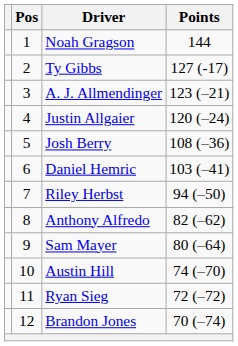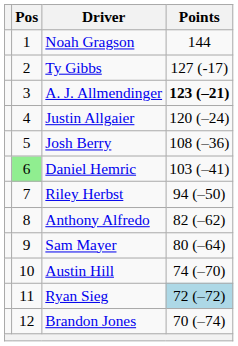(199, 93) normal -> (199, 93) bold
(27, 169) no background -> (27, 169) lightgreen background
(199, 295) no background -> (199, 295) lightblue background
